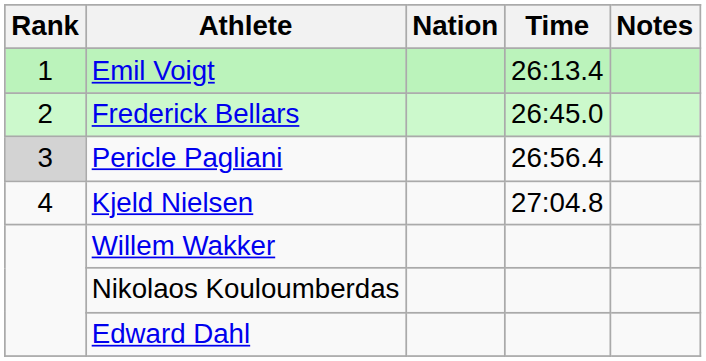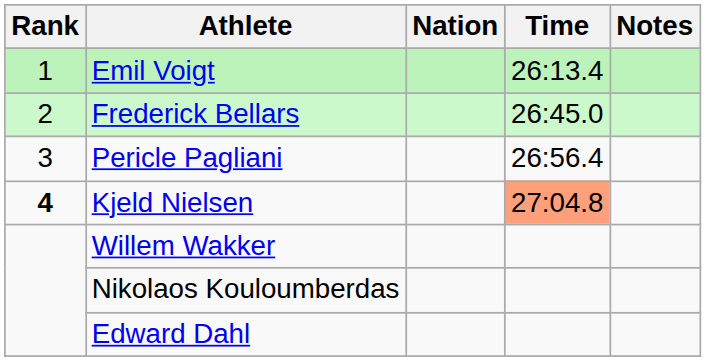(45, 158) lightgrey background -> (45, 158) no background
(45, 202) normal -> (45, 202) bold
(557, 202) no background -> (557, 202) lightsalmon background
